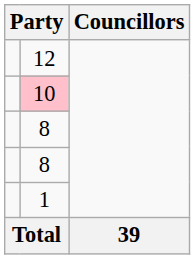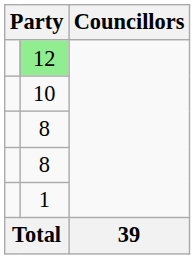(44, 57) no background -> (44, 57) lightgreen background
(44, 93) pink background -> (44, 93) no background
